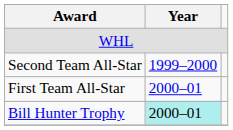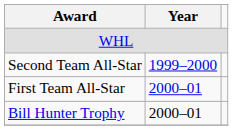(175, 112) paleturquoise background -> (175, 112) no background
